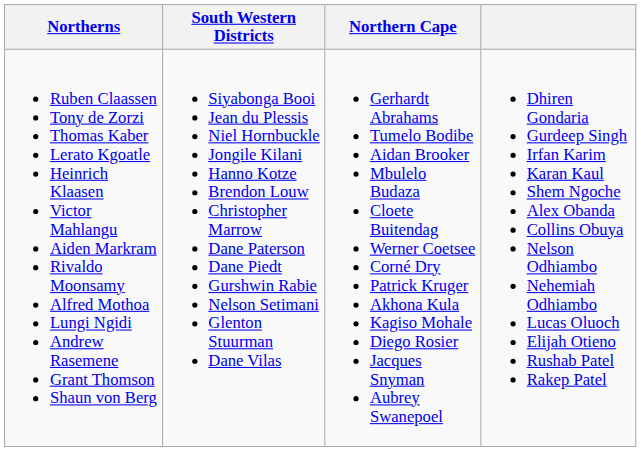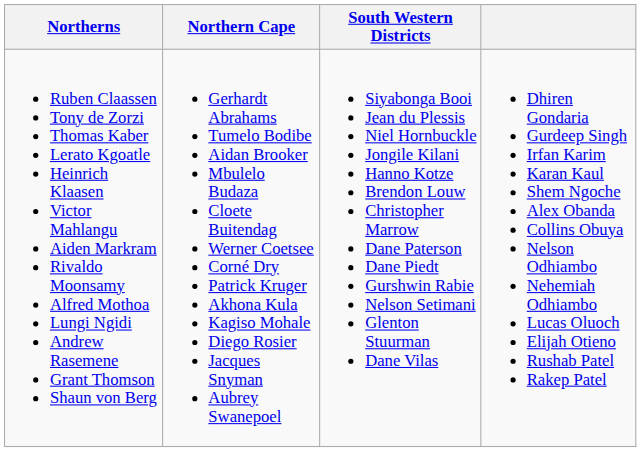columns swapped: (244, 27) <-> (403, 27)
